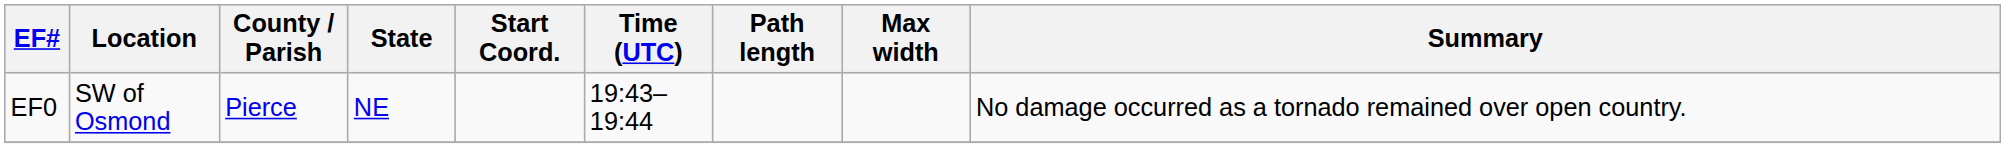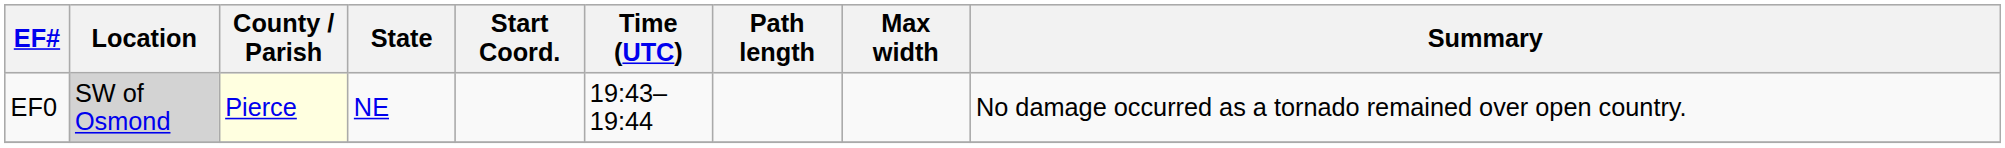(123, 107) no background -> (123, 107) lightgrey background
(261, 107) no background -> (261, 107) lightyellow background
